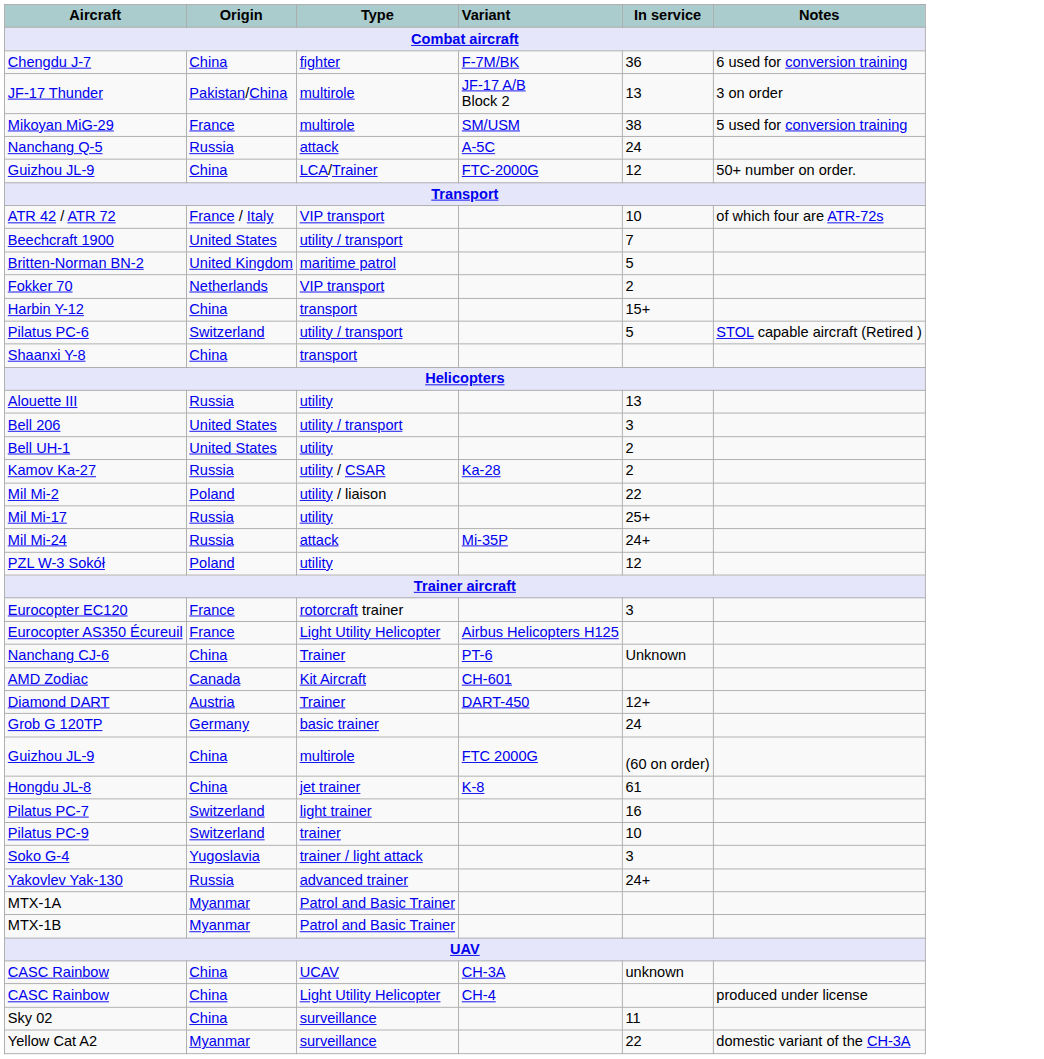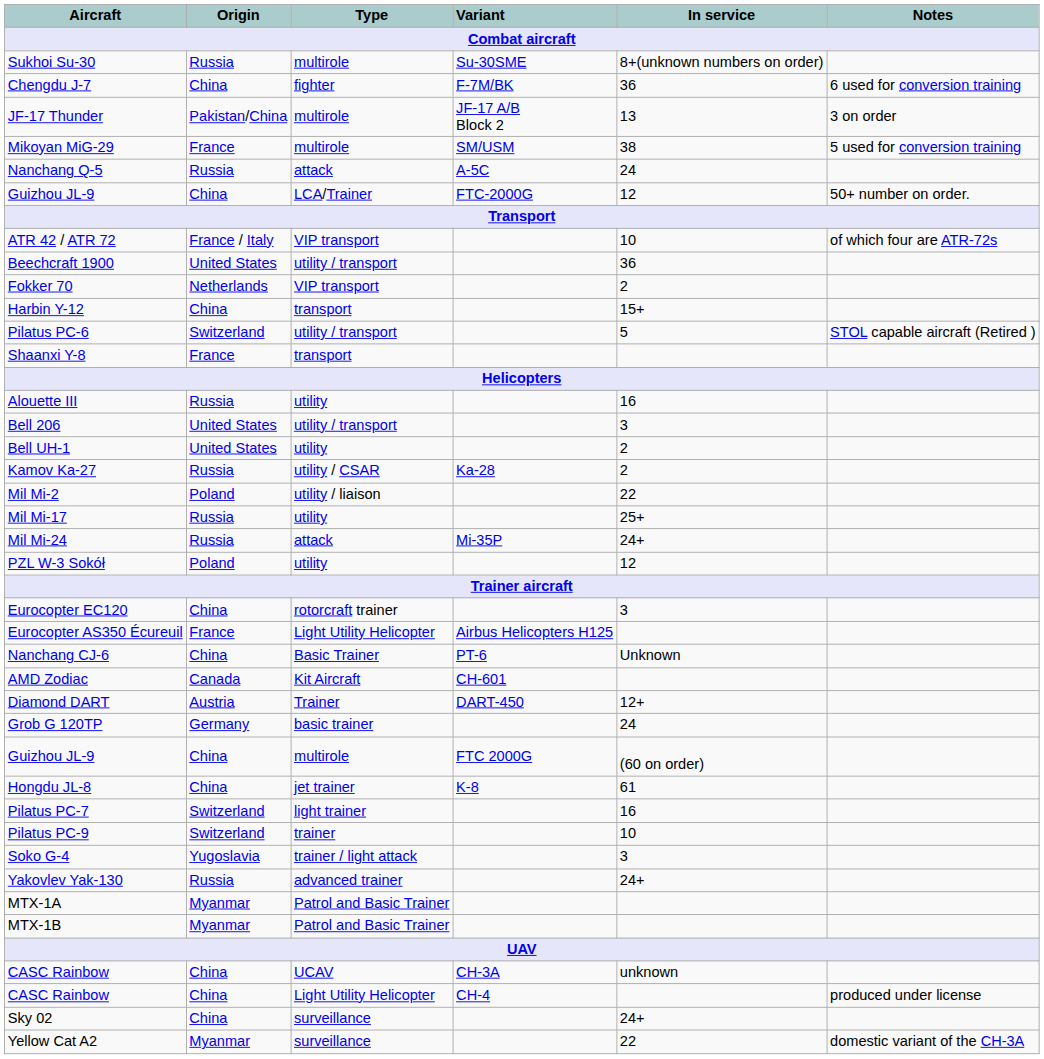+ row: (52, 62)
(630, 240) 7 -> (628, 263) 36
- row: (76, 263)
(208, 355) China -> (212, 355) France
(634, 401) 13 -> (628, 401) 16
(212, 609) France -> (208, 609) China
(322, 655) Trainer -> (337, 655) Basic Trainer
(633, 1018) 11 -> (632, 1018) 24+
